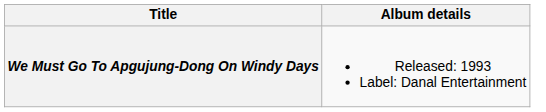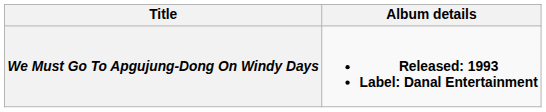(426, 74) normal -> (431, 74) bold
